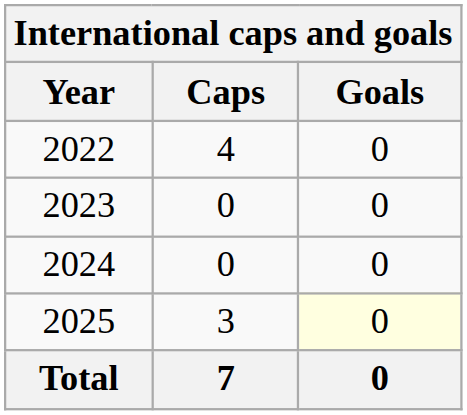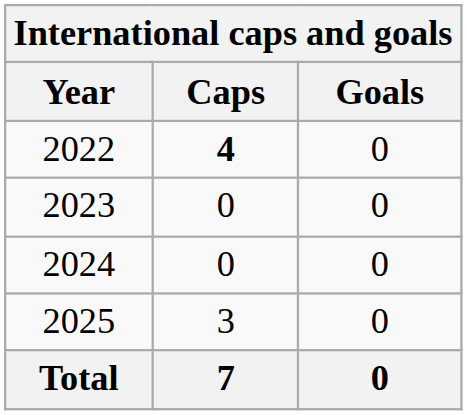(226, 148) normal -> (226, 148) bold
(380, 321) lightyellow background -> (380, 321) no background
